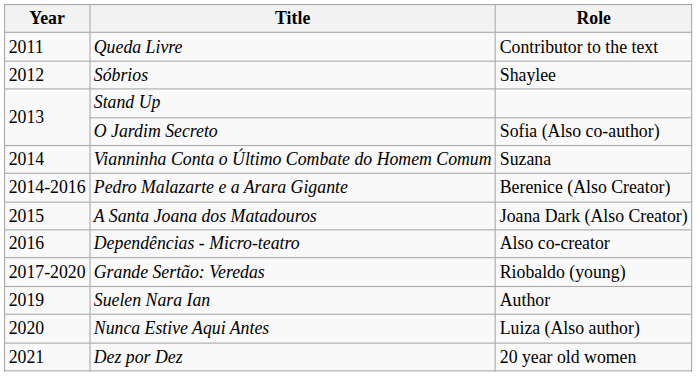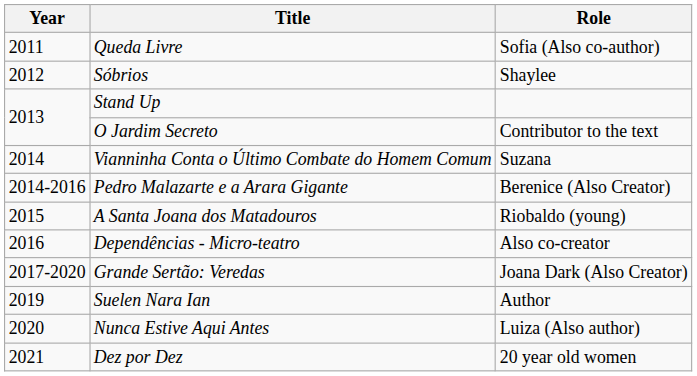(579, 46) Contributor to the text -> (580, 46) Sofia (Also co-author)
(580, 131) Sofia (Also co-author) -> (579, 131) Contributor to the text
(594, 215) Joana Dark (Also Creator) -> (563, 215) Riobaldo (young)
(563, 272) Riobaldo (young) -> (594, 272) Joana Dark (Also Creator)
